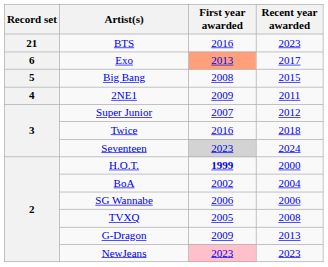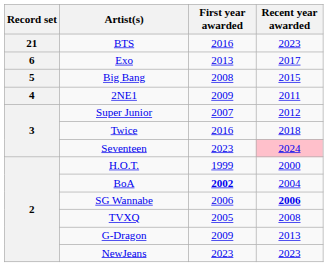(222, 60) lightsalmon background -> (222, 60) no background
(222, 148) lightgrey background -> (222, 148) no background
(289, 148) no background -> (289, 148) pink background
(222, 165) bold -> (222, 165) normal
(222, 183) normal -> (222, 183) bold
(289, 200) normal -> (289, 200) bold
(222, 253) pink background -> (222, 253) no background
